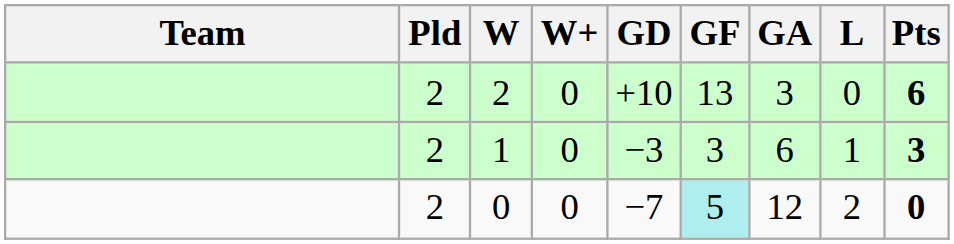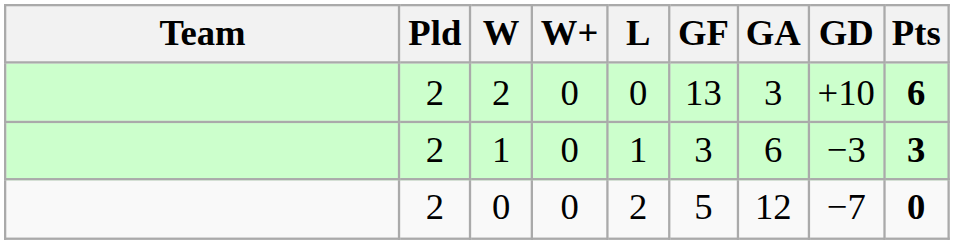columns swapped: (852, 33) <-> (644, 33)
(715, 207) paleturquoise background -> (703, 207) no background
